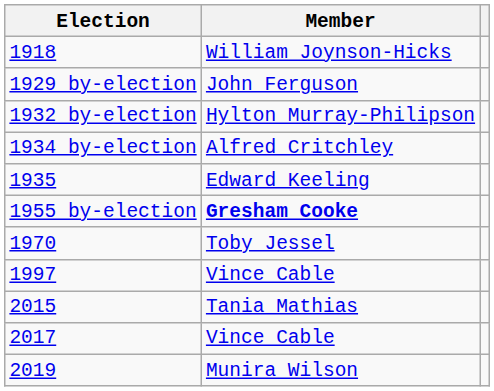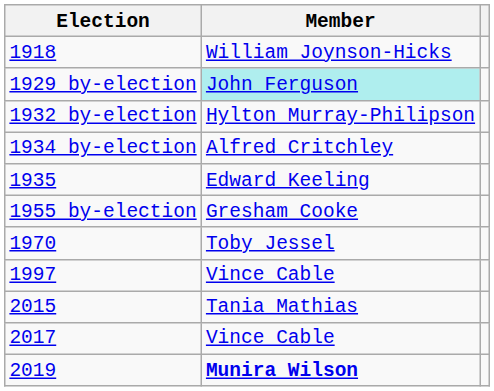(282, 84) no background -> (282, 84) paleturquoise background
(282, 211) bold -> (282, 211) normal
(282, 370) normal -> (282, 370) bold
